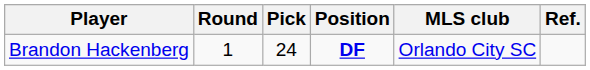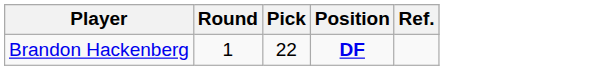- column: (467, 19)
(286, 49) 24 -> (286, 49) 22
